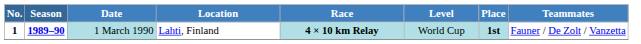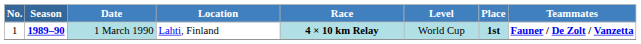(15, 31) bold -> (15, 31) normal
(568, 31) normal -> (572, 31) bold
